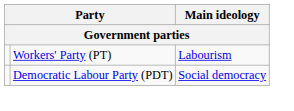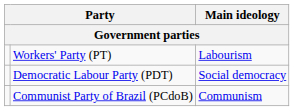+ row: (103, 96)
